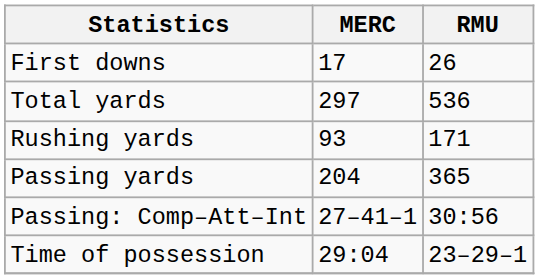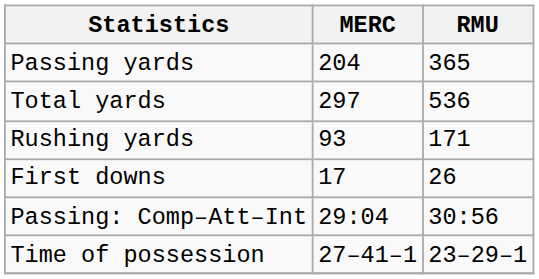rows swapped: (88, 63) <-> (102, 178)
(368, 216) 27–41–1 -> (354, 216) 29:04
(354, 255) 29:04 -> (368, 255) 27–41–1
